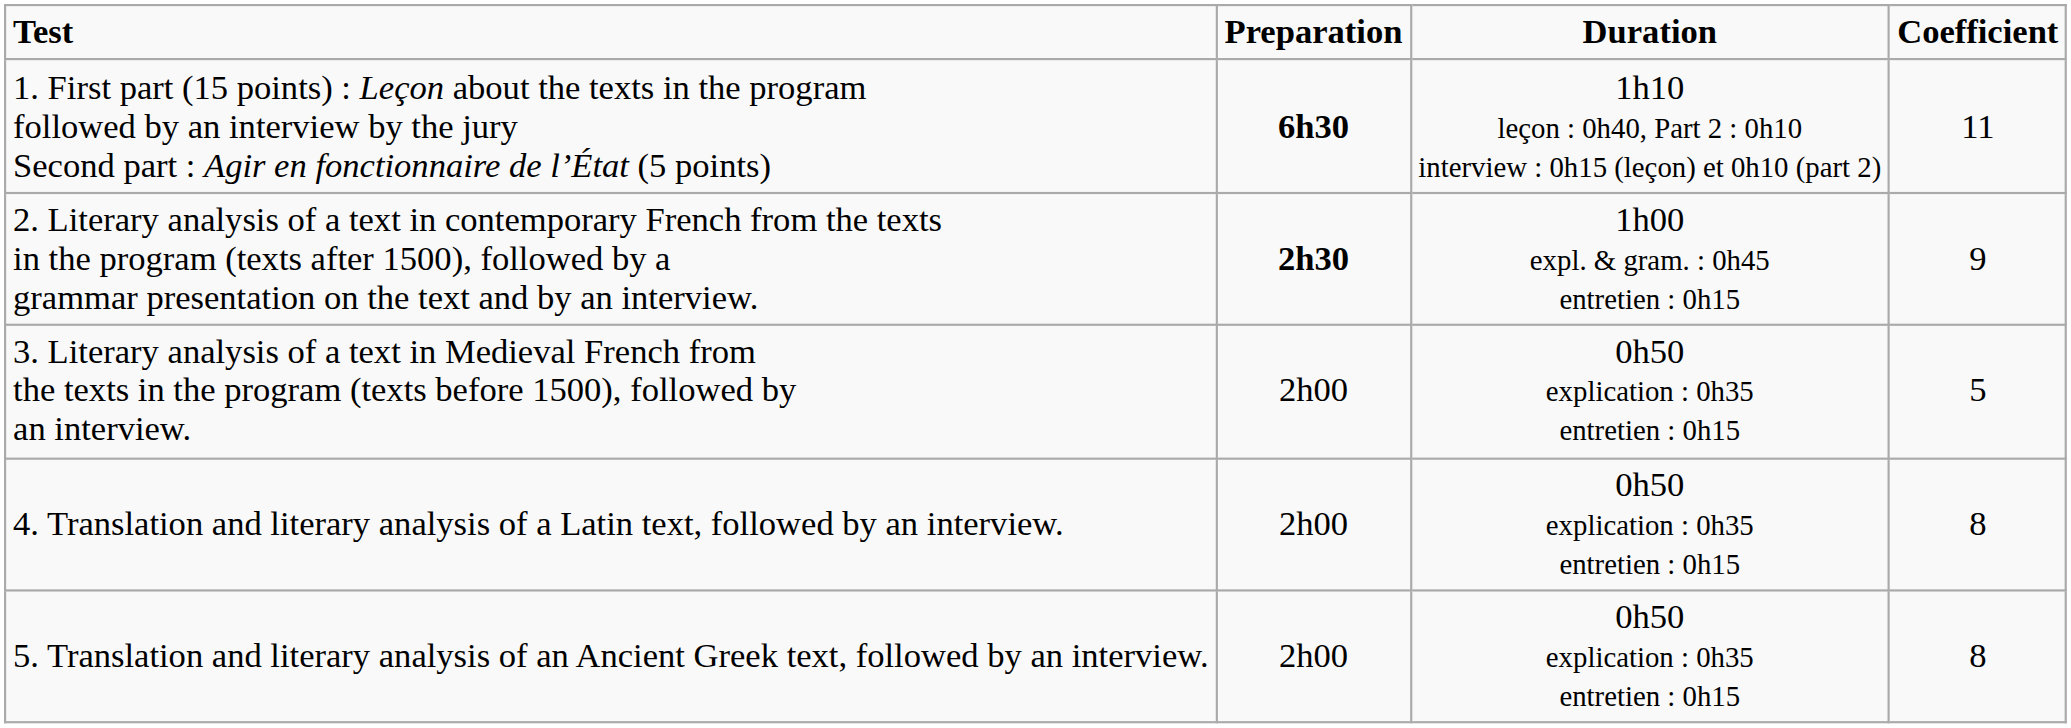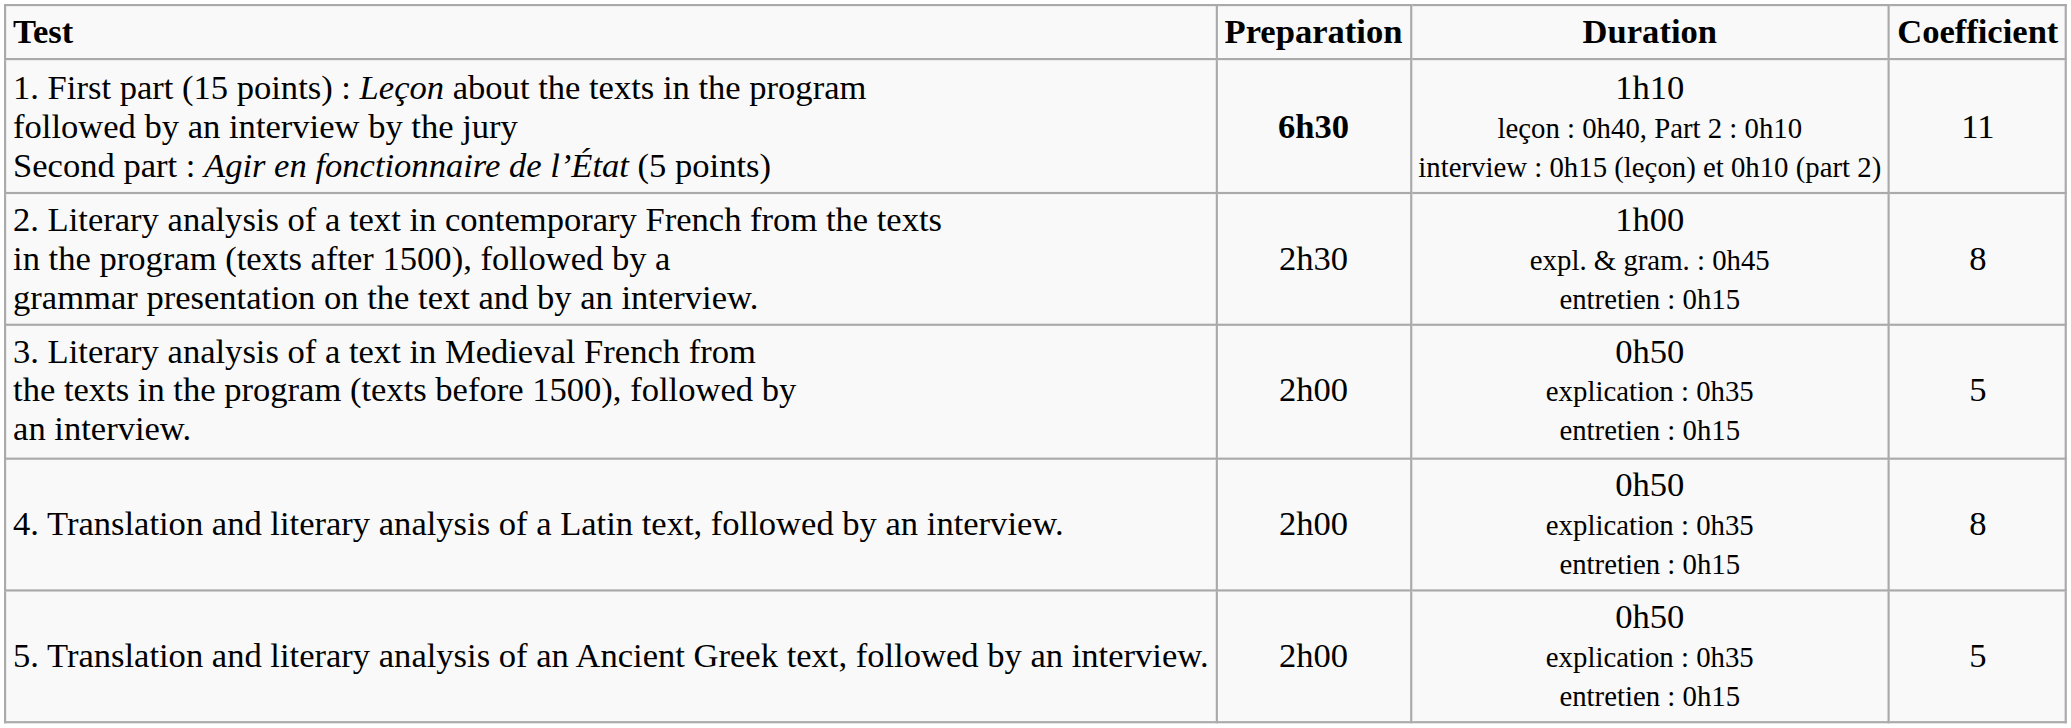(1313, 258) bold -> (1313, 258) normal
(1978, 258) 9 -> (1978, 258) 8
(1978, 655) 8 -> (1978, 655) 5
